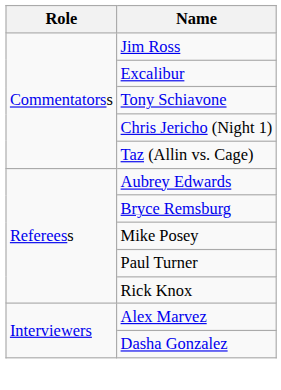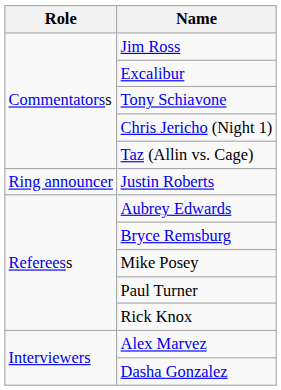+ row: (167, 181)
